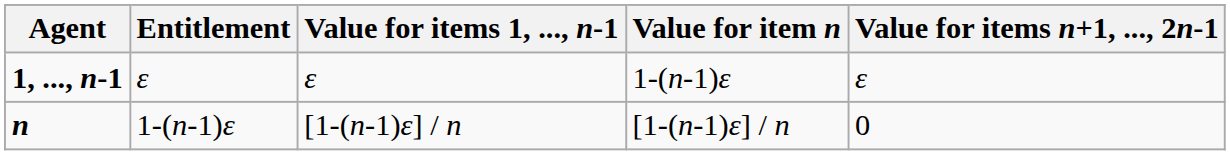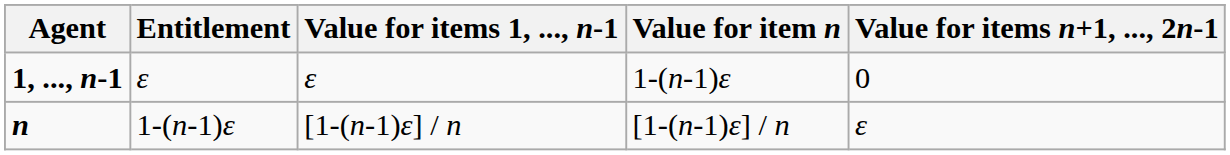(861, 76) ε -> (863, 76) 0
(863, 125) 0 -> (861, 125) ε
